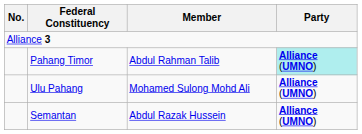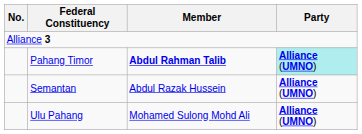(174, 61) normal -> (178, 61) bold
rows swapped: (53, 116) <-> (57, 88)
